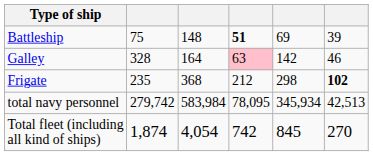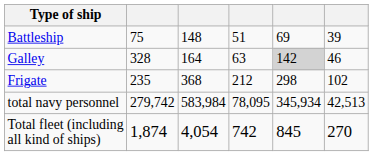(239, 37) bold -> (239, 37) normal
(239, 59) pink background -> (239, 59) no background
(287, 59) no background -> (287, 59) lightgrey background
(338, 80) bold -> (338, 80) normal
